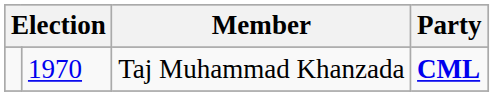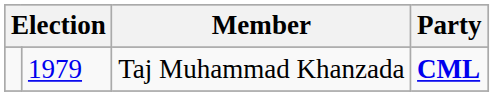(55, 68) 1970 -> (55, 68) 1979
